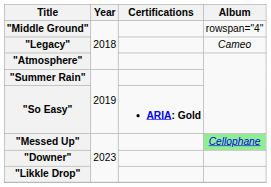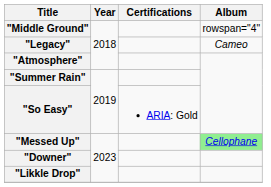(161, 115) bold -> (159, 115) normal
